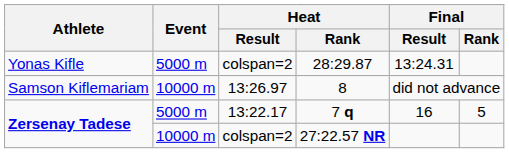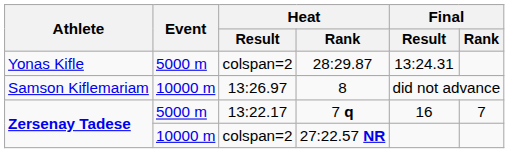(481, 112) 5 -> (481, 112) 7
